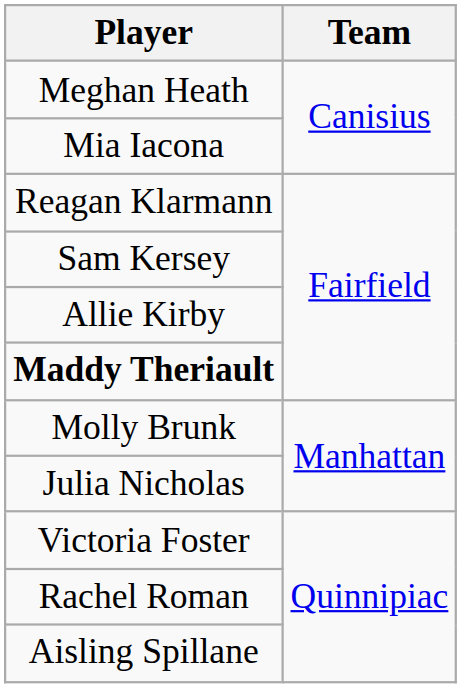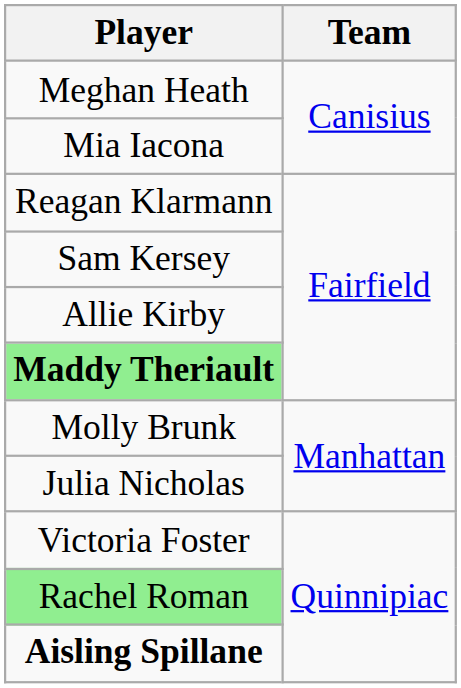(144, 370) no background -> (144, 370) lightgreen background
(144, 595) no background -> (144, 595) lightgreen background
(144, 652) normal -> (144, 652) bold
